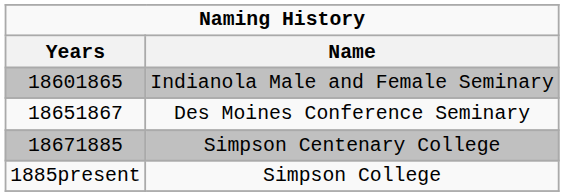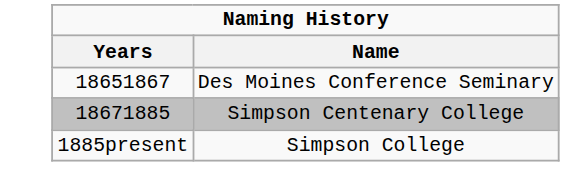- row: (352, 83)
